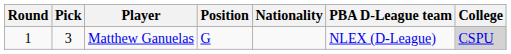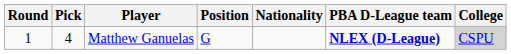(68, 37) 3 -> (68, 37) 4
(383, 37) normal -> (385, 37) bold
